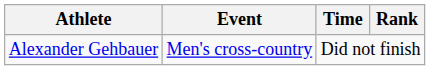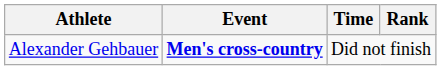(239, 49) normal -> (245, 49) bold
